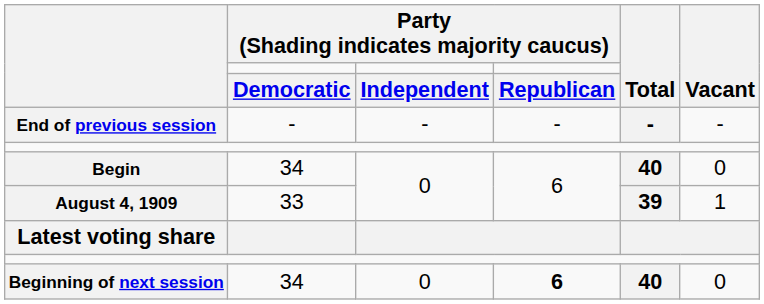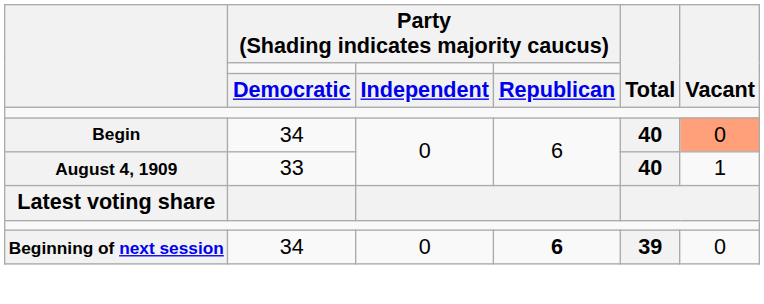- row: (116, 125)
(720, 168) no background -> (720, 134) lightsalmon background
(650, 202) 39 -> (650, 168) 40
(650, 281) 40 -> (650, 247) 39
